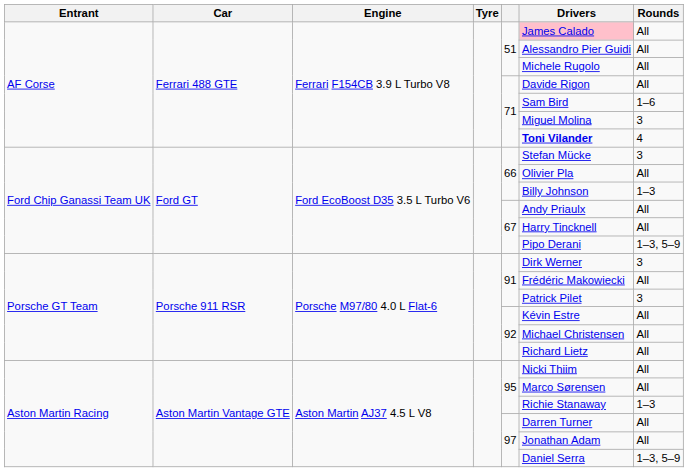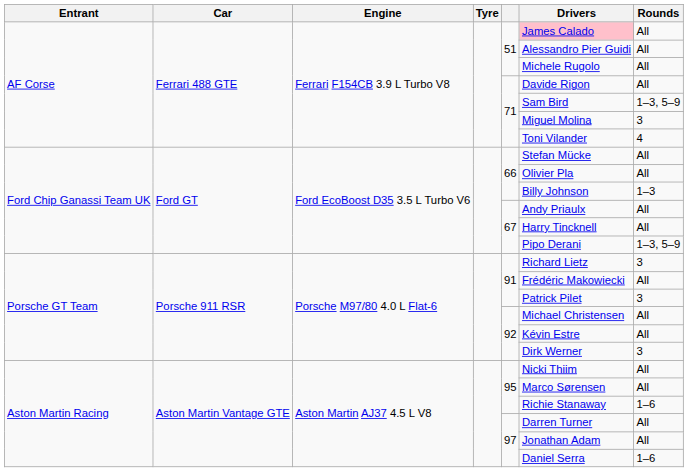(646, 102) 1–6 -> (658, 102) 1–3, 5–9
(557, 137) bold -> (554, 137) normal
(640, 155) 3 -> (643, 155) All
(552, 262) Dirk Werner -> (555, 262) Richard Lietz
(551, 315) Kévin Estre -> (573, 315) Michael Christensen
(573, 333) Michael Christensen -> (551, 333) Kévin Estre
(555, 351) Richard Lietz -> (552, 351) Dirk Werner
(643, 351) All -> (640, 351) 3
(646, 404) 1–3 -> (646, 404) 1–6
(658, 458) 1–3, 5–9 -> (646, 458) 1–6
